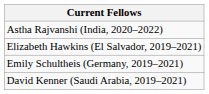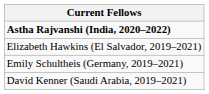(85, 30) normal -> (89, 30) bold
